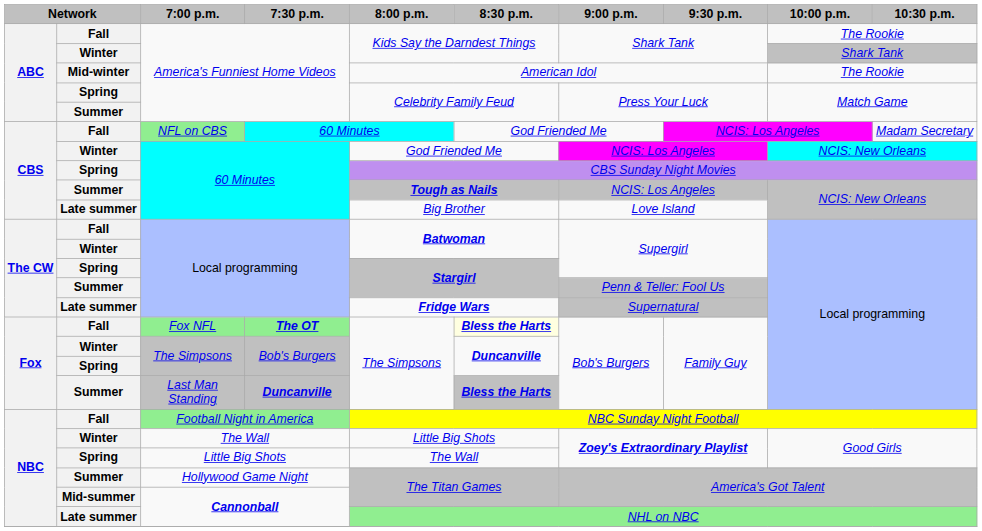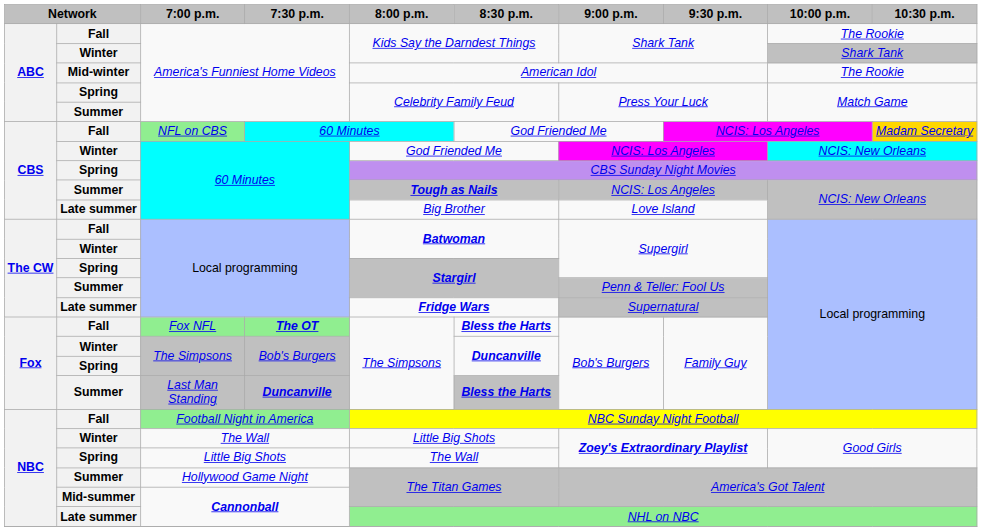(925, 131) no background -> (925, 131) gold background
(506, 326) lightyellow background -> (506, 326) no background
